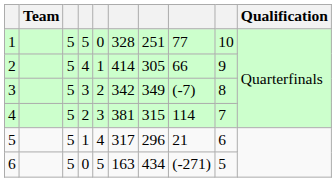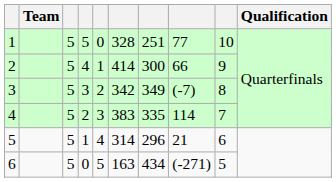(153, 66) 305 -> (153, 66) 300
(123, 115) 381 -> (123, 115) 383
(153, 115) 315 -> (153, 115) 335
(123, 139) 317 -> (123, 139) 314
